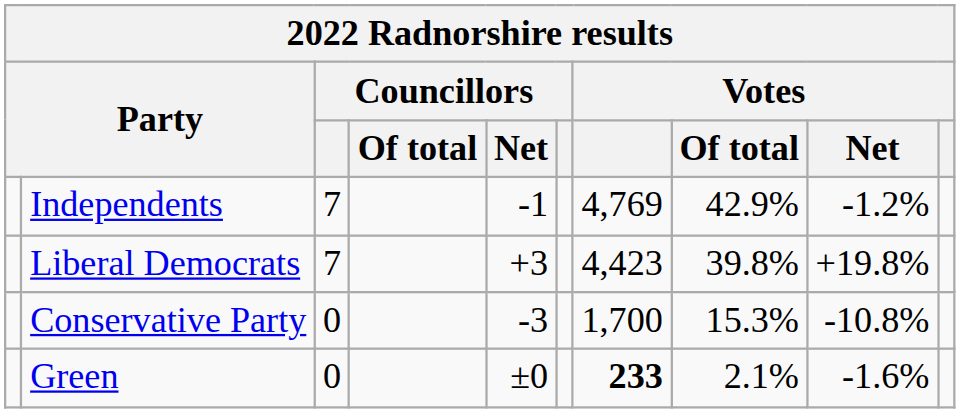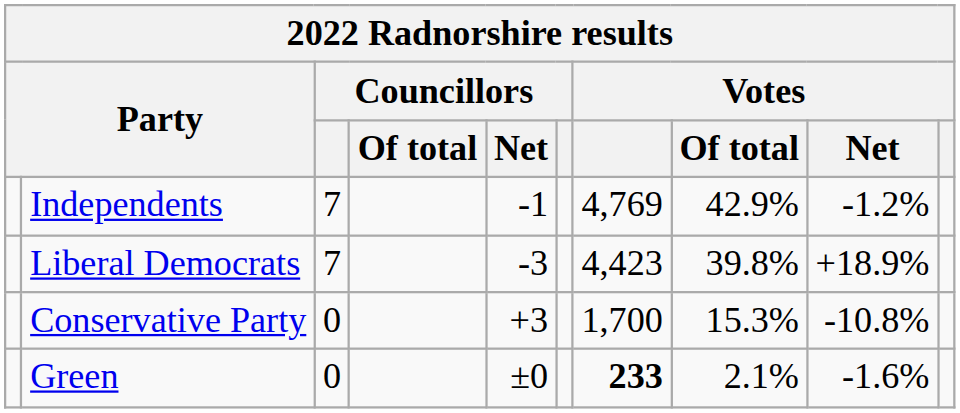(529, 262) +3 -> (533, 262) -3
(873, 262) +19.8% -> (873, 262) +18.9%
(533, 319) -3 -> (529, 319) +3
